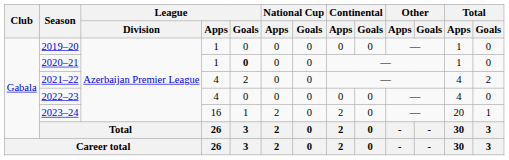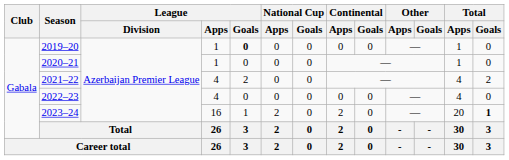(246, 46) normal -> (246, 46) bold
(246, 63) bold -> (246, 63) normal
(488, 113) normal -> (488, 113) bold
